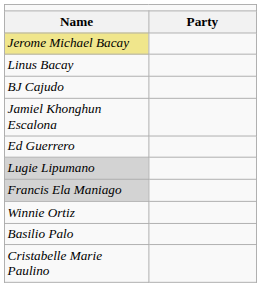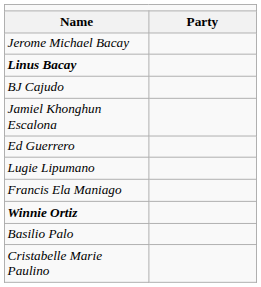(68, 43) khaki background -> (68, 43) no background
(40, 65) normal -> (42, 65) bold
(51, 168) lightgrey background -> (51, 168) no background
(65, 190) lightgrey background -> (65, 190) no background
(41, 212) normal -> (42, 212) bold
